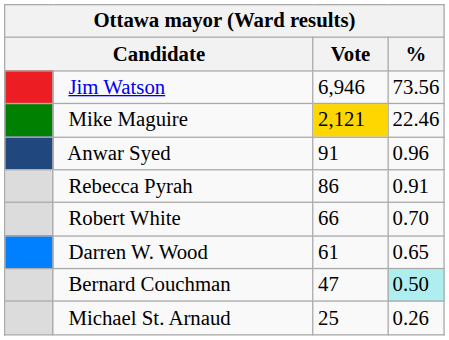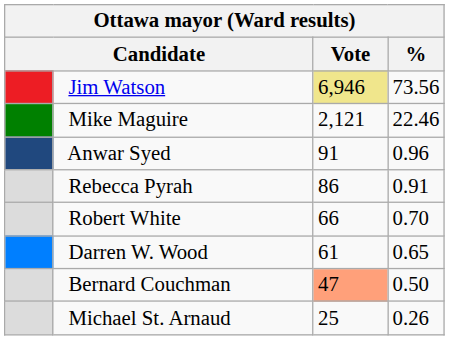(341, 86) no background -> (341, 86) khaki background
(341, 119) gold background -> (341, 119) no background
(328, 284) no background -> (328, 284) lightsalmon background
(411, 284) paleturquoise background -> (411, 284) no background
